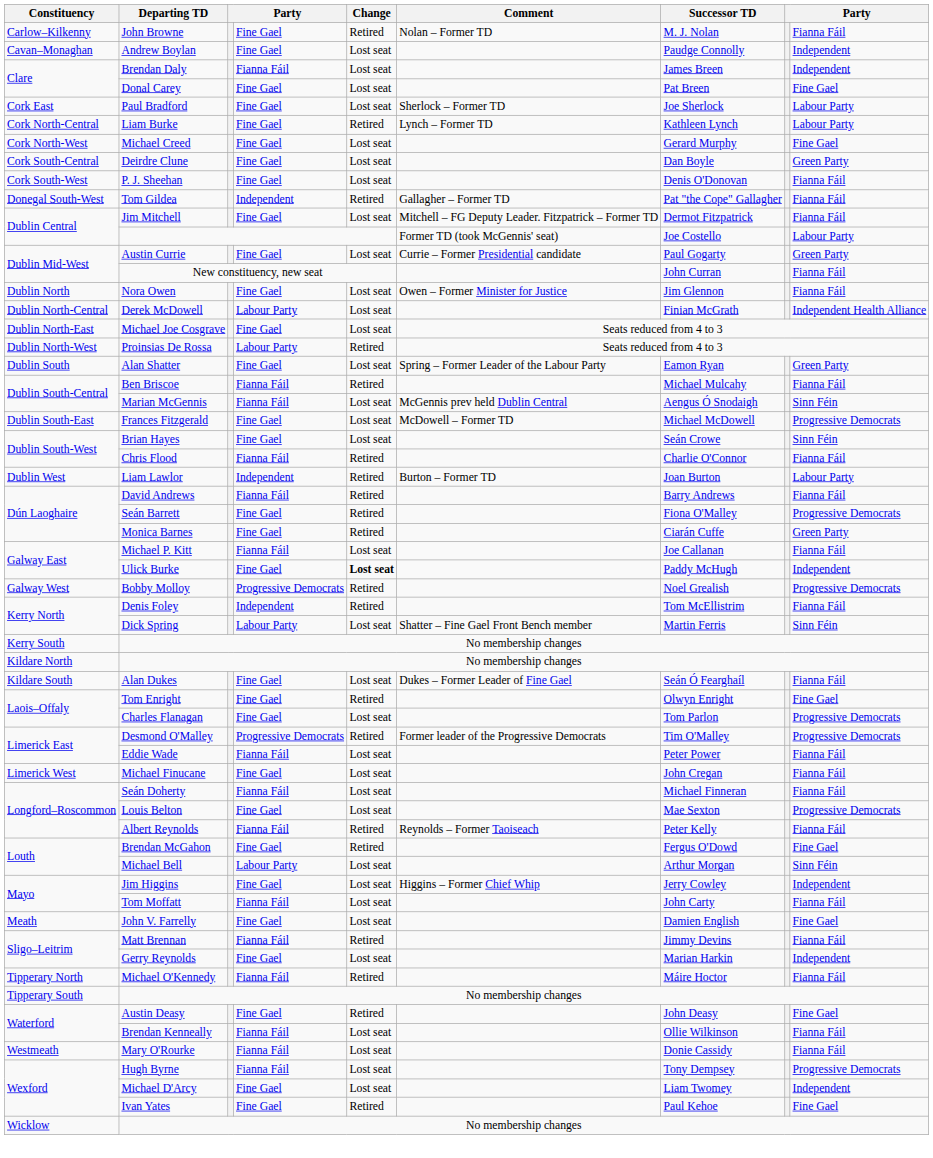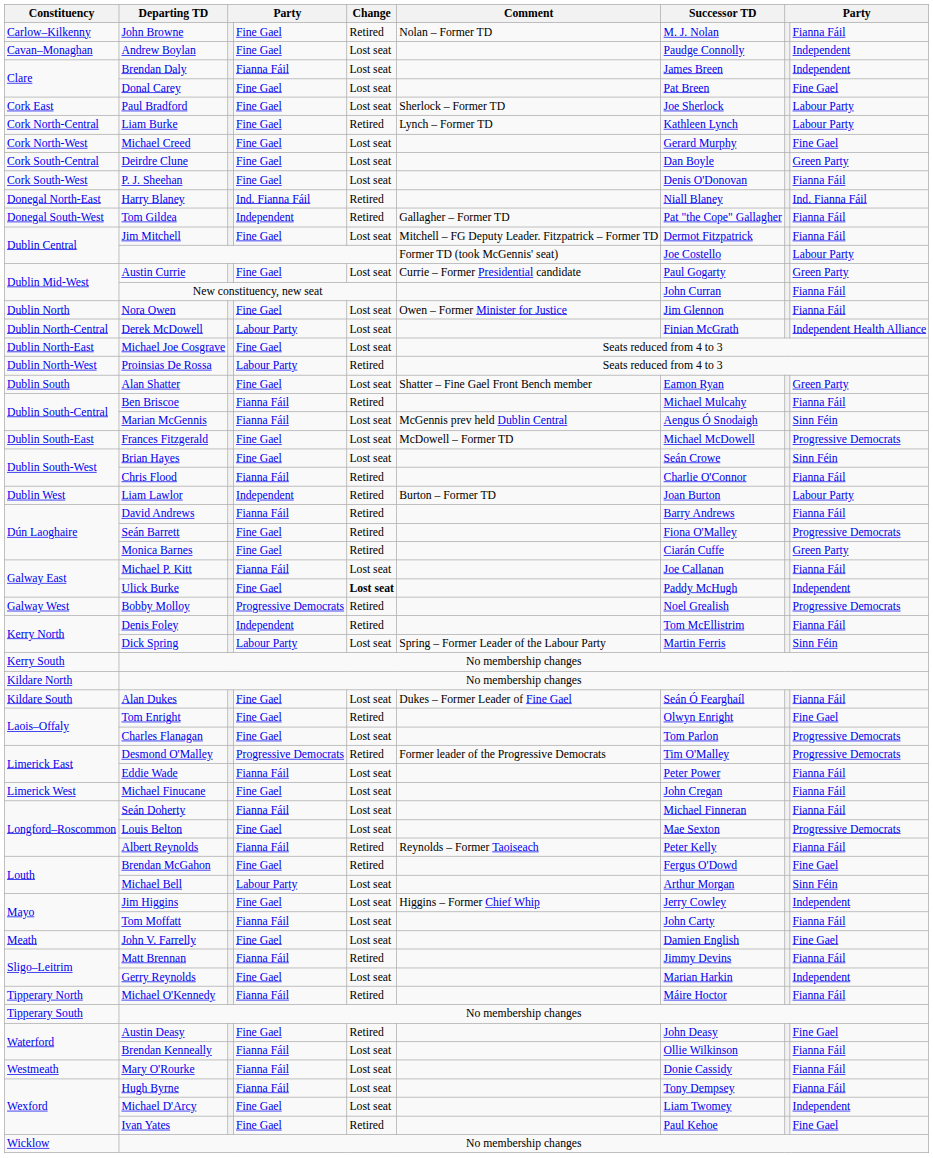+ row: (54, 198)
(503, 365) Spring – Former Leader of the Labour Party -> (496, 384) Shatter – Fine Gael Front Bench member
(496, 625) Shatter – Fine Gael Front Bench member -> (503, 643) Spring – Former Leader of the Labour Party
(847, 1069) Progressive Democrats -> (819, 1088) Fianna Fáil
